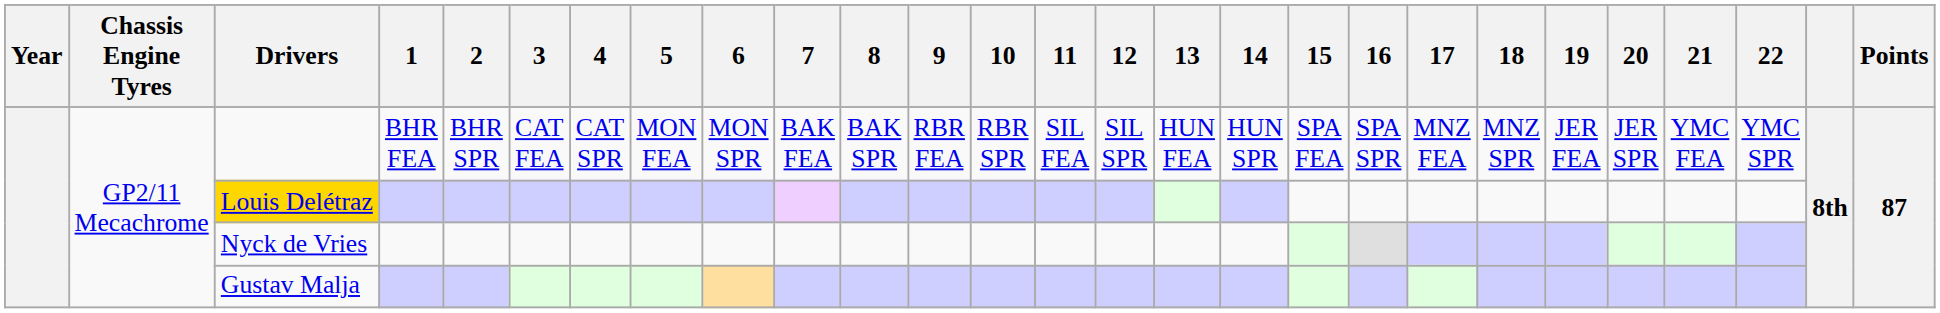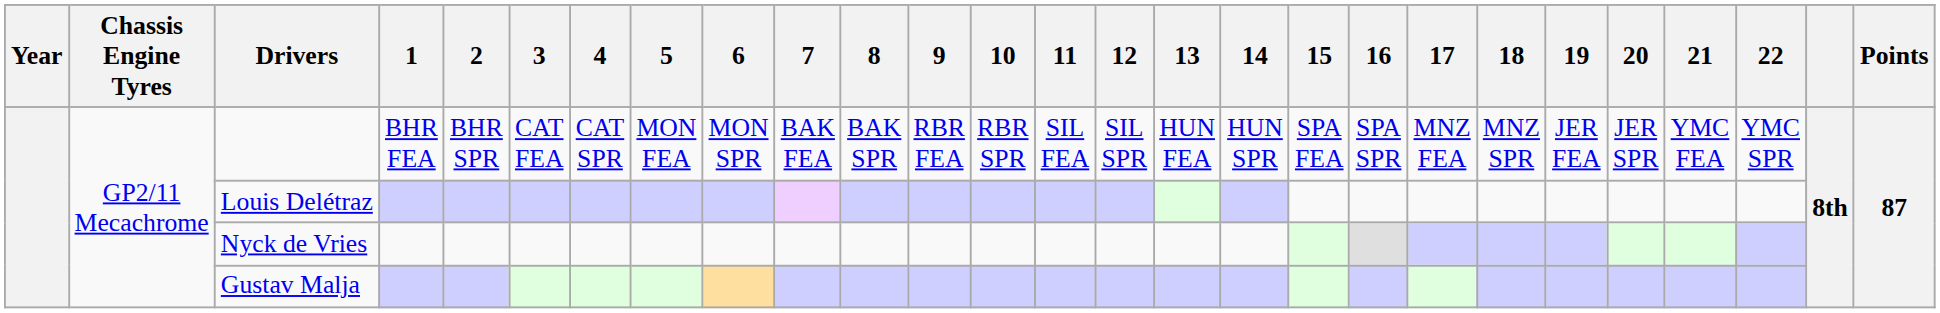(297, 200) gold background -> (297, 200) no background
